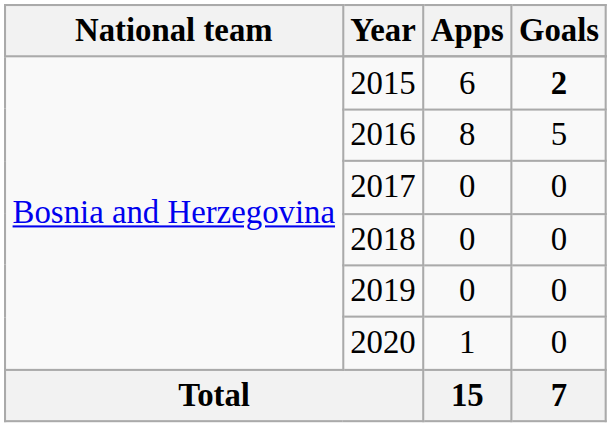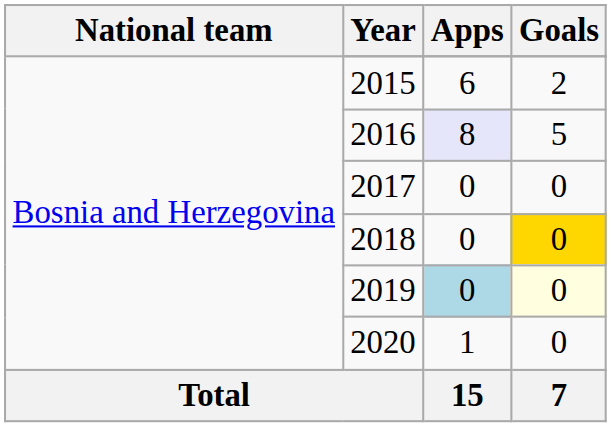(559, 82) bold -> (559, 82) normal
(467, 134) no background -> (467, 134) lavender background
(559, 238) no background -> (559, 238) gold background
(467, 290) no background -> (467, 290) lightblue background
(559, 290) no background -> (559, 290) lightyellow background
